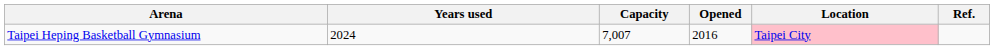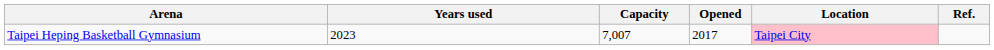(343, 34) 2024 -> (343, 34) 2023
(705, 34) 2016 -> (705, 34) 2017
